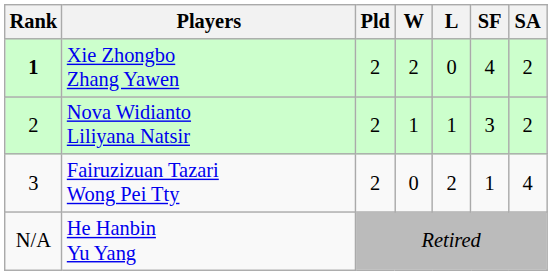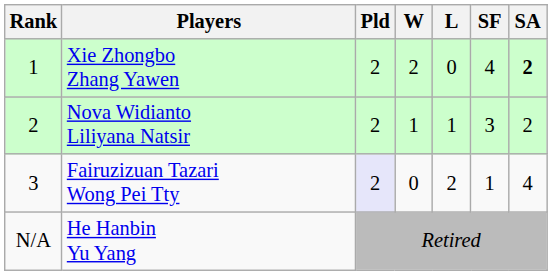(33, 67) bold -> (33, 67) normal
(528, 67) normal -> (528, 67) bold
(375, 183) no background -> (375, 183) lavender background
